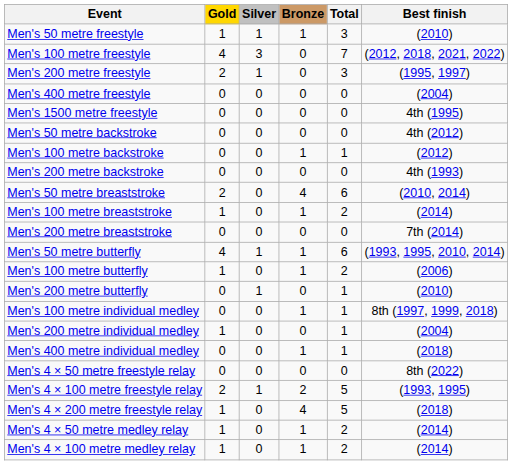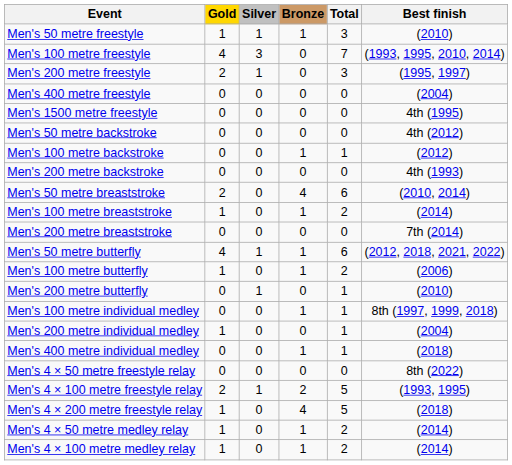(435, 53) (2012, 2018, 2021, 2022) -> (435, 53) (1993, 1995, 2010, 2014)
(435, 251) (1993, 1995, 2010, 2014) -> (435, 251) (2012, 2018, 2021, 2022)
